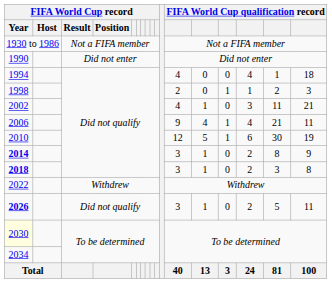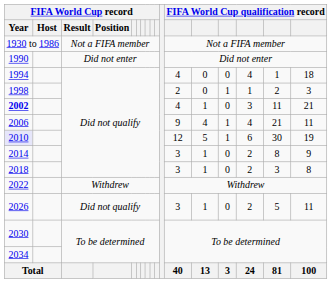(19, 106) normal -> (19, 106) bold
(19, 138) no background -> (19, 138) lavender background
(19, 153) bold -> (19, 153) normal
(19, 169) bold -> (19, 169) normal
(19, 206) bold -> (19, 206) normal
(19, 233) lightyellow background -> (19, 233) no background
